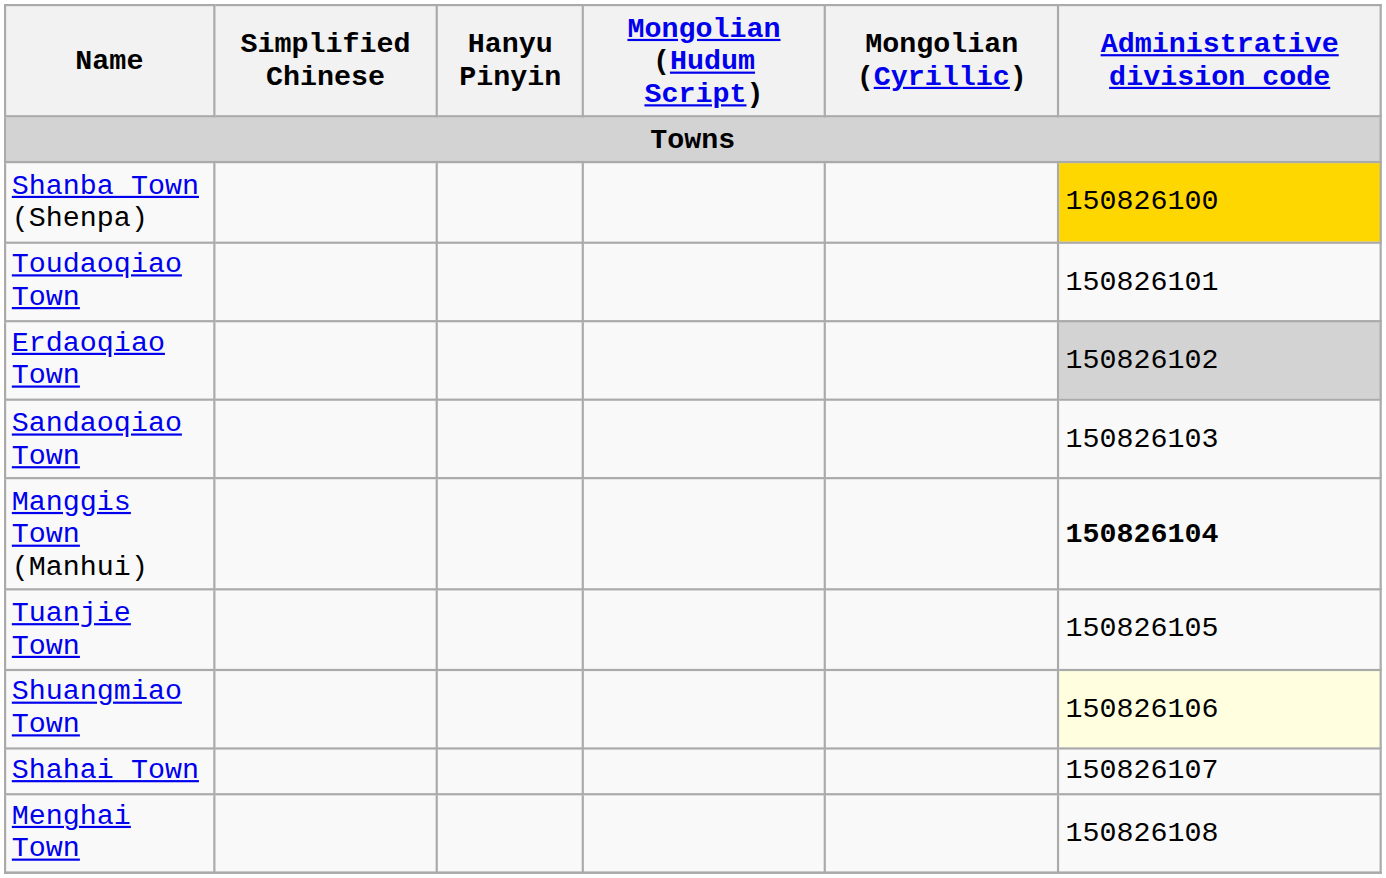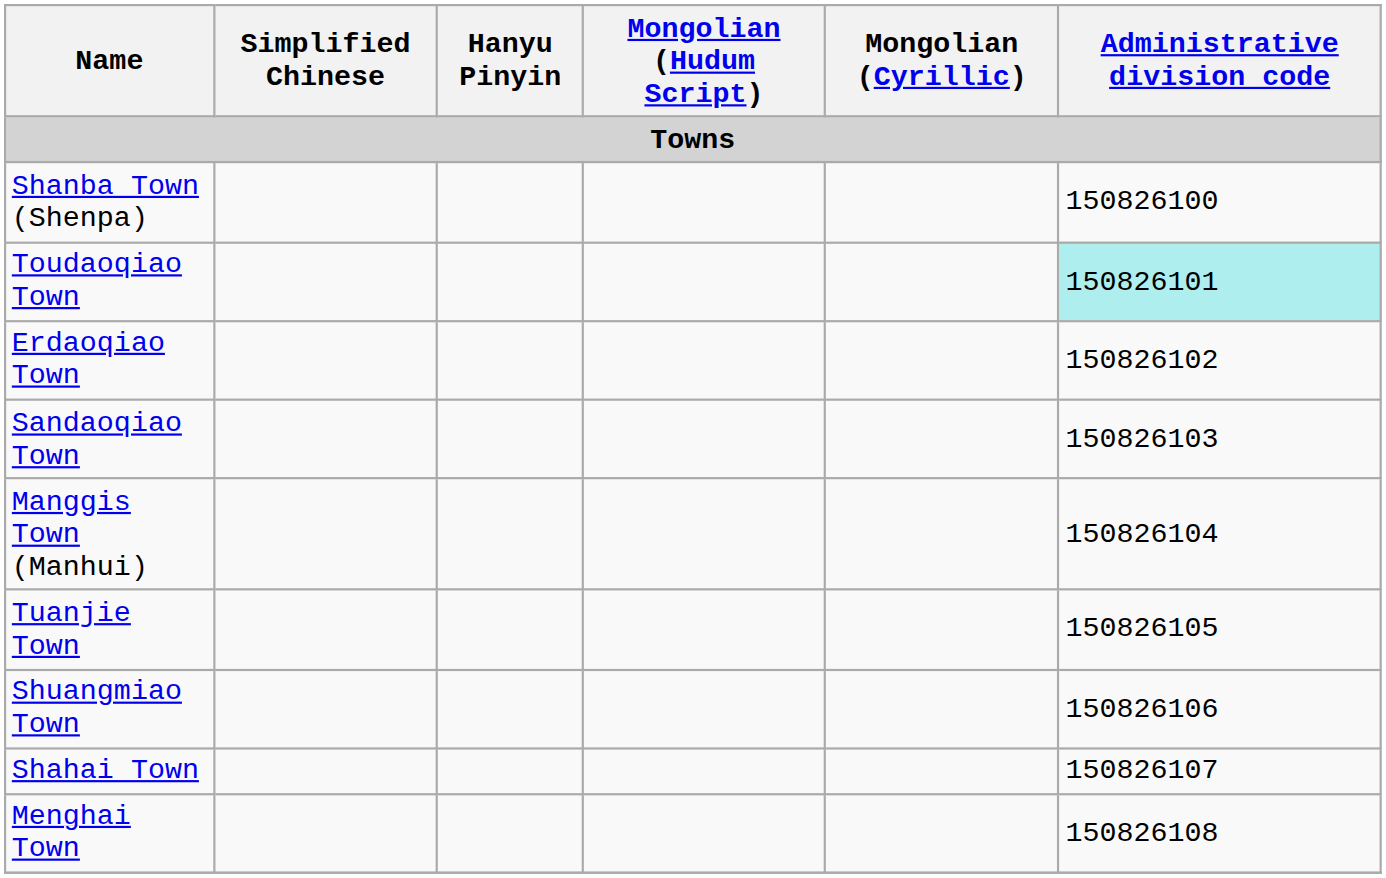(1142, 202) gold background -> (1142, 202) no background
(1142, 281) no background -> (1142, 281) paleturquoise background
(1142, 360) lightgrey background -> (1142, 360) no background
(1142, 534) bold -> (1142, 534) normal
(1142, 708) lightyellow background -> (1142, 708) no background
